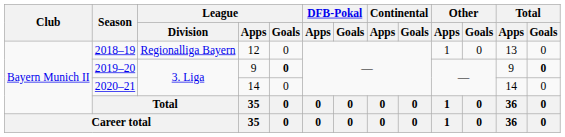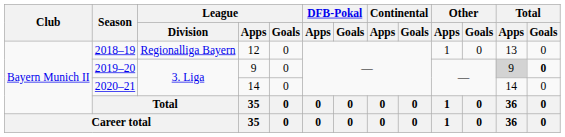(286, 68) bold -> (286, 68) normal
(511, 68) no background -> (511, 68) lightgrey background
